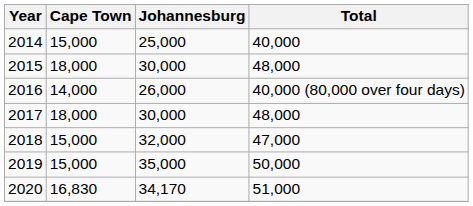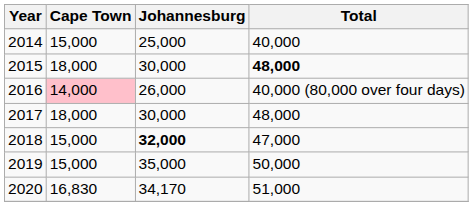(276, 66) normal -> (276, 66) bold
(73, 90) no background -> (73, 90) pink background
(162, 139) normal -> (162, 139) bold
